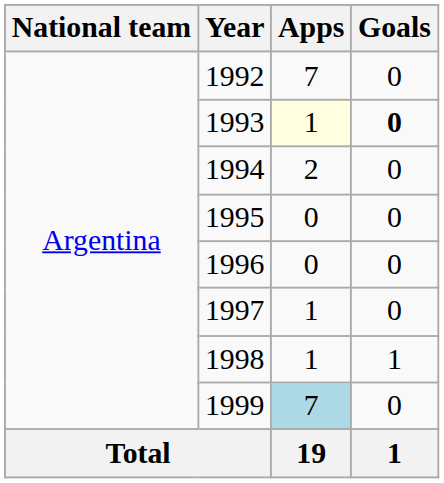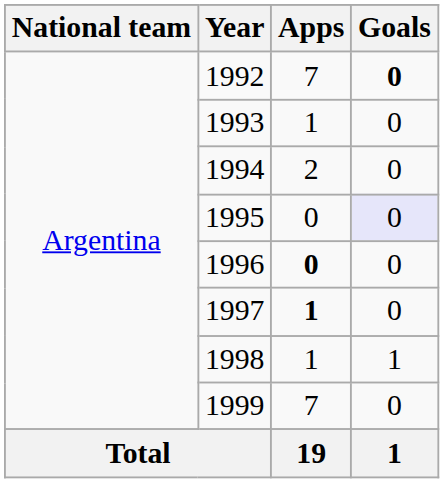(394, 75) normal -> (394, 75) bold
(311, 122) lightyellow background -> (311, 122) no background
(394, 122) bold -> (394, 122) normal
(394, 216) no background -> (394, 216) lavender background
(311, 264) normal -> (311, 264) bold
(311, 311) normal -> (311, 311) bold
(311, 405) lightblue background -> (311, 405) no background
